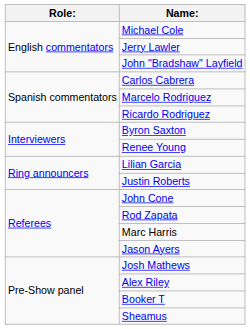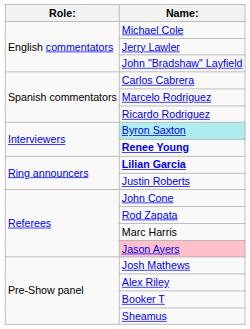(154, 131) no background -> (154, 131) paleturquoise background
(154, 148) normal -> (155, 148) bold
(151, 165) normal -> (154, 165) bold
(151, 249) no background -> (151, 249) pink background
